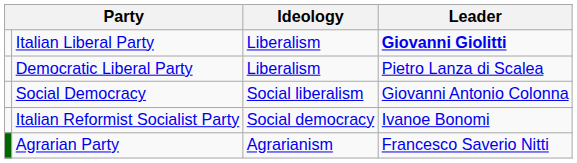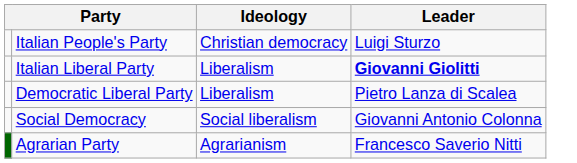+ row: (91, 42)
- row: (127, 119)
